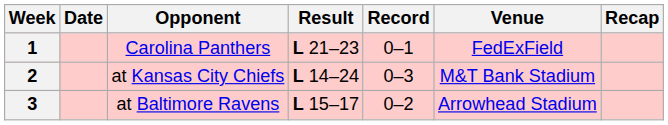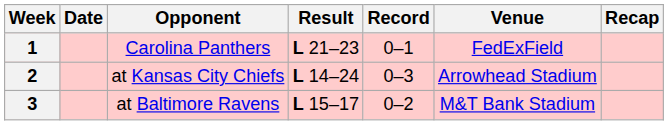(517, 76) M&T Bank Stadium -> (517, 76) Arrowhead Stadium
(517, 104) Arrowhead Stadium -> (517, 104) M&T Bank Stadium
